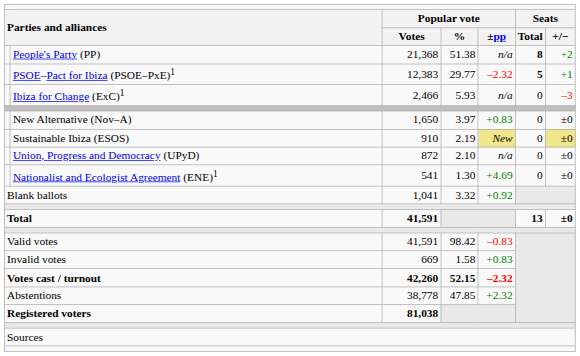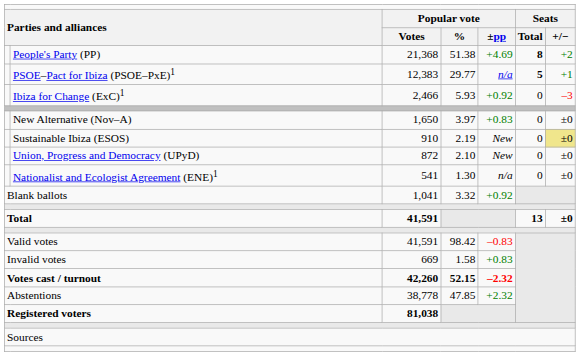(505, 54) n/a -> (499, 54) +4.69
(500, 74) –2.32 -> (505, 74) n/a
(505, 95) n/a -> (499, 95) +0.92
(502, 138) khaki background -> (502, 138) no background
(505, 156) n/a -> (502, 156) New
(499, 175) +4.69 -> (505, 175) n/a
